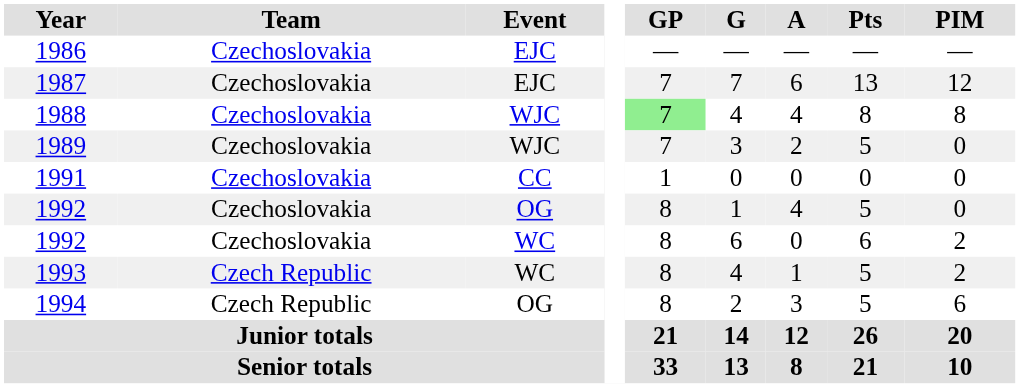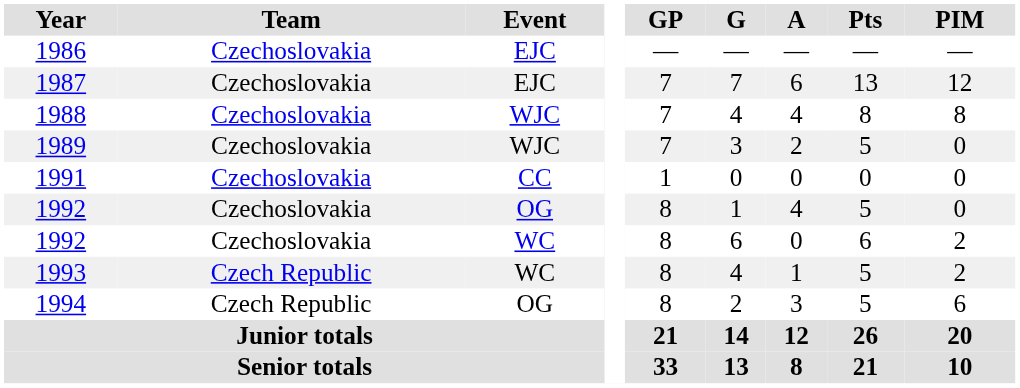(666, 114) lightgreen background -> (666, 114) no background
